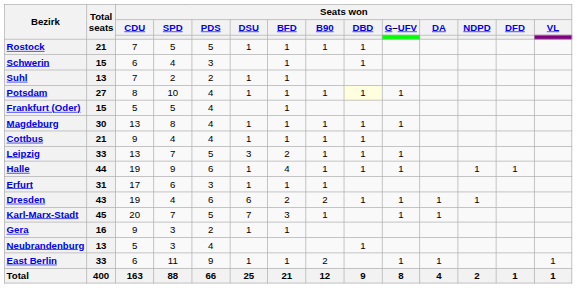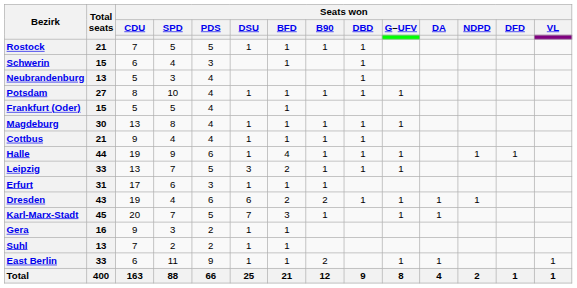rows swapped: (45, 246) <-> (17, 78)
(363, 93) lightyellow background -> (363, 93) no background
rows swapped: (18, 169) <-> (23, 154)
